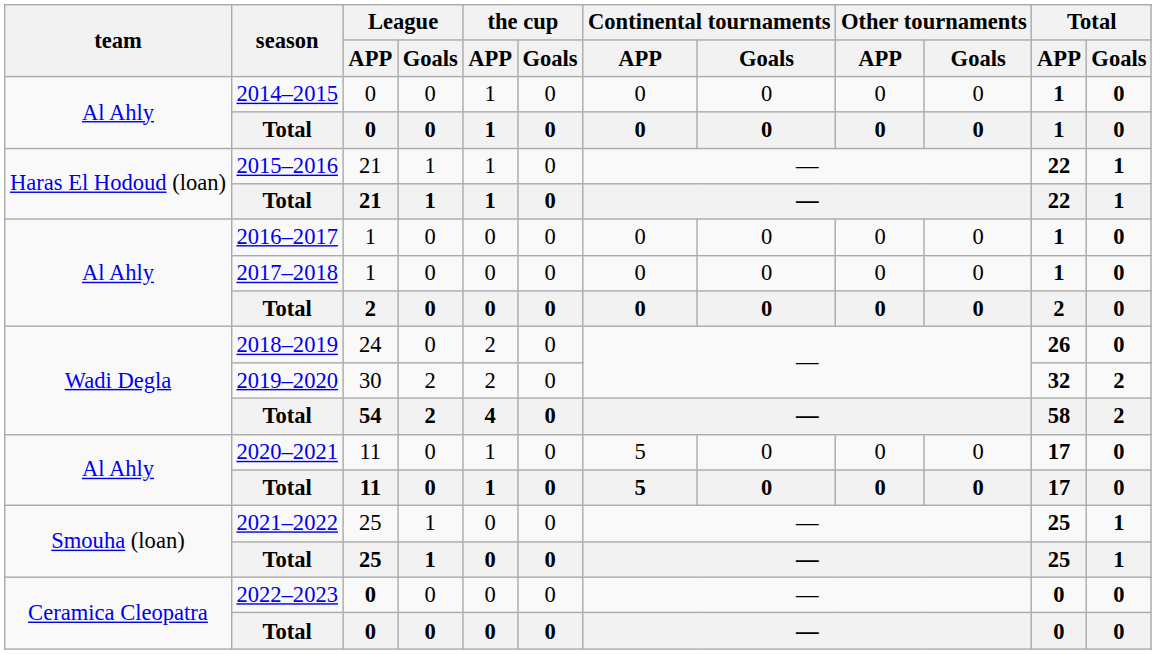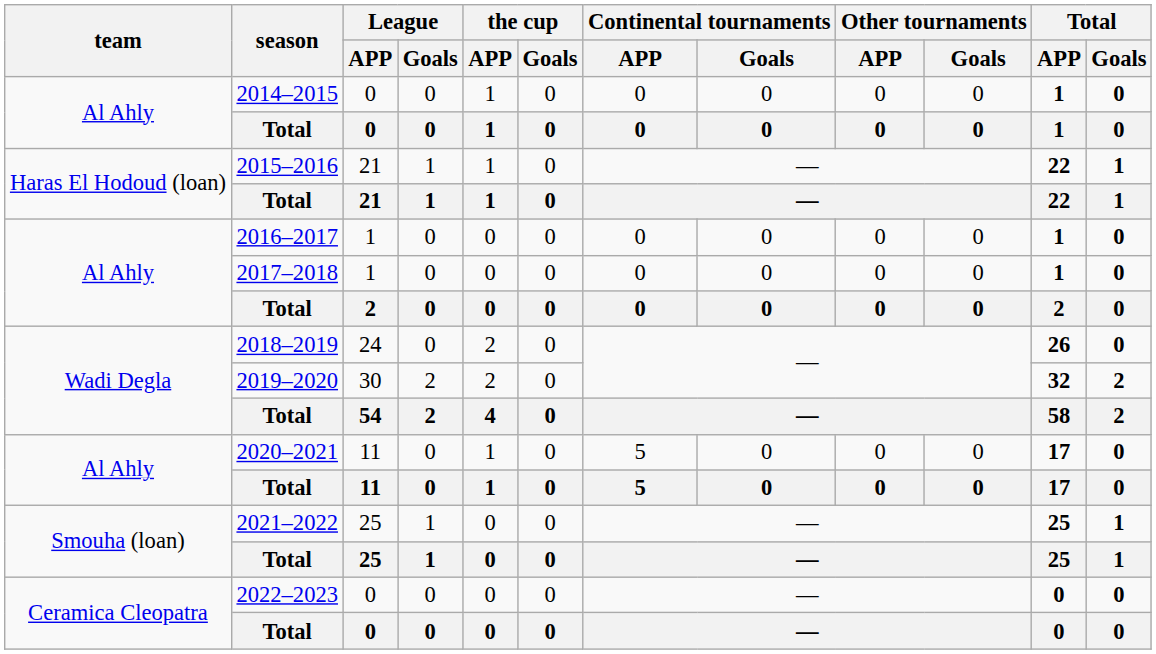(370, 594) bold -> (370, 594) normal
